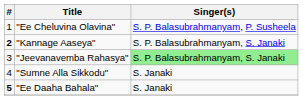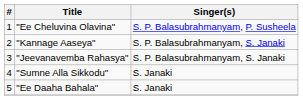(9, 42) bold -> (9, 42) normal
(209, 58) lightgreen background -> (209, 58) no background
(9, 88) bold -> (9, 88) normal
